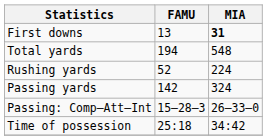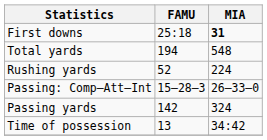(164, 33) 13 -> (174, 33) 25:18
rows swapped: (52, 89) <-> (79, 107)
(174, 126) 25:18 -> (164, 126) 13
